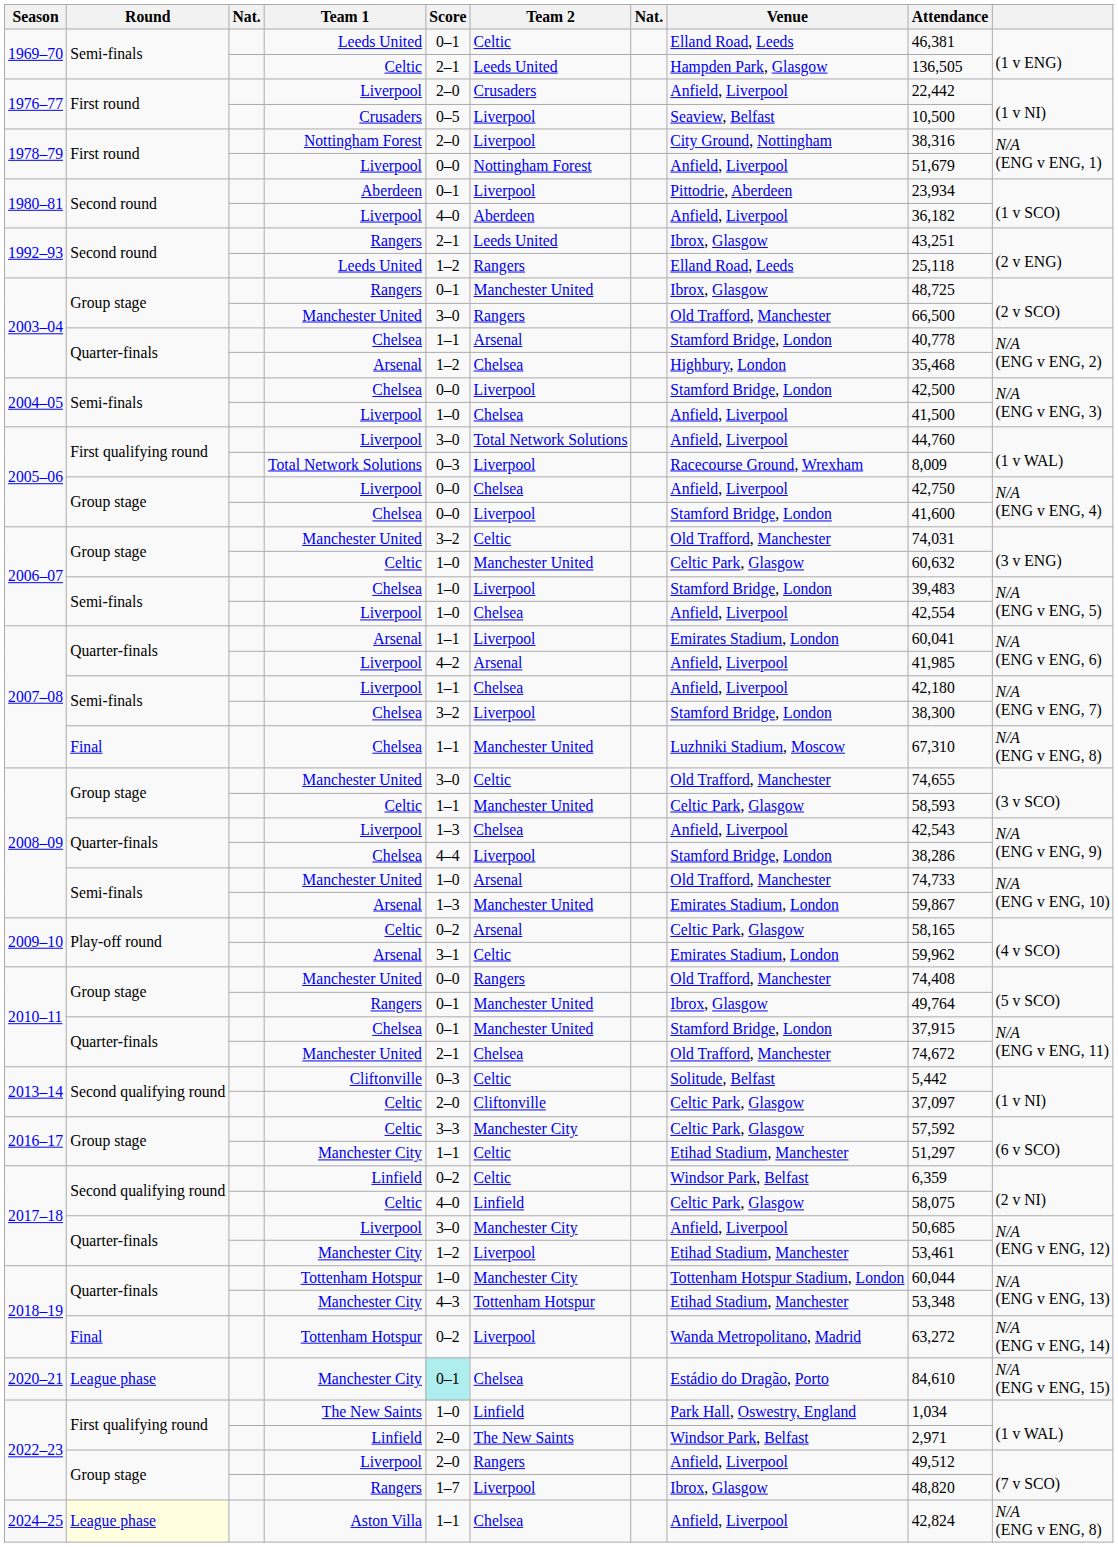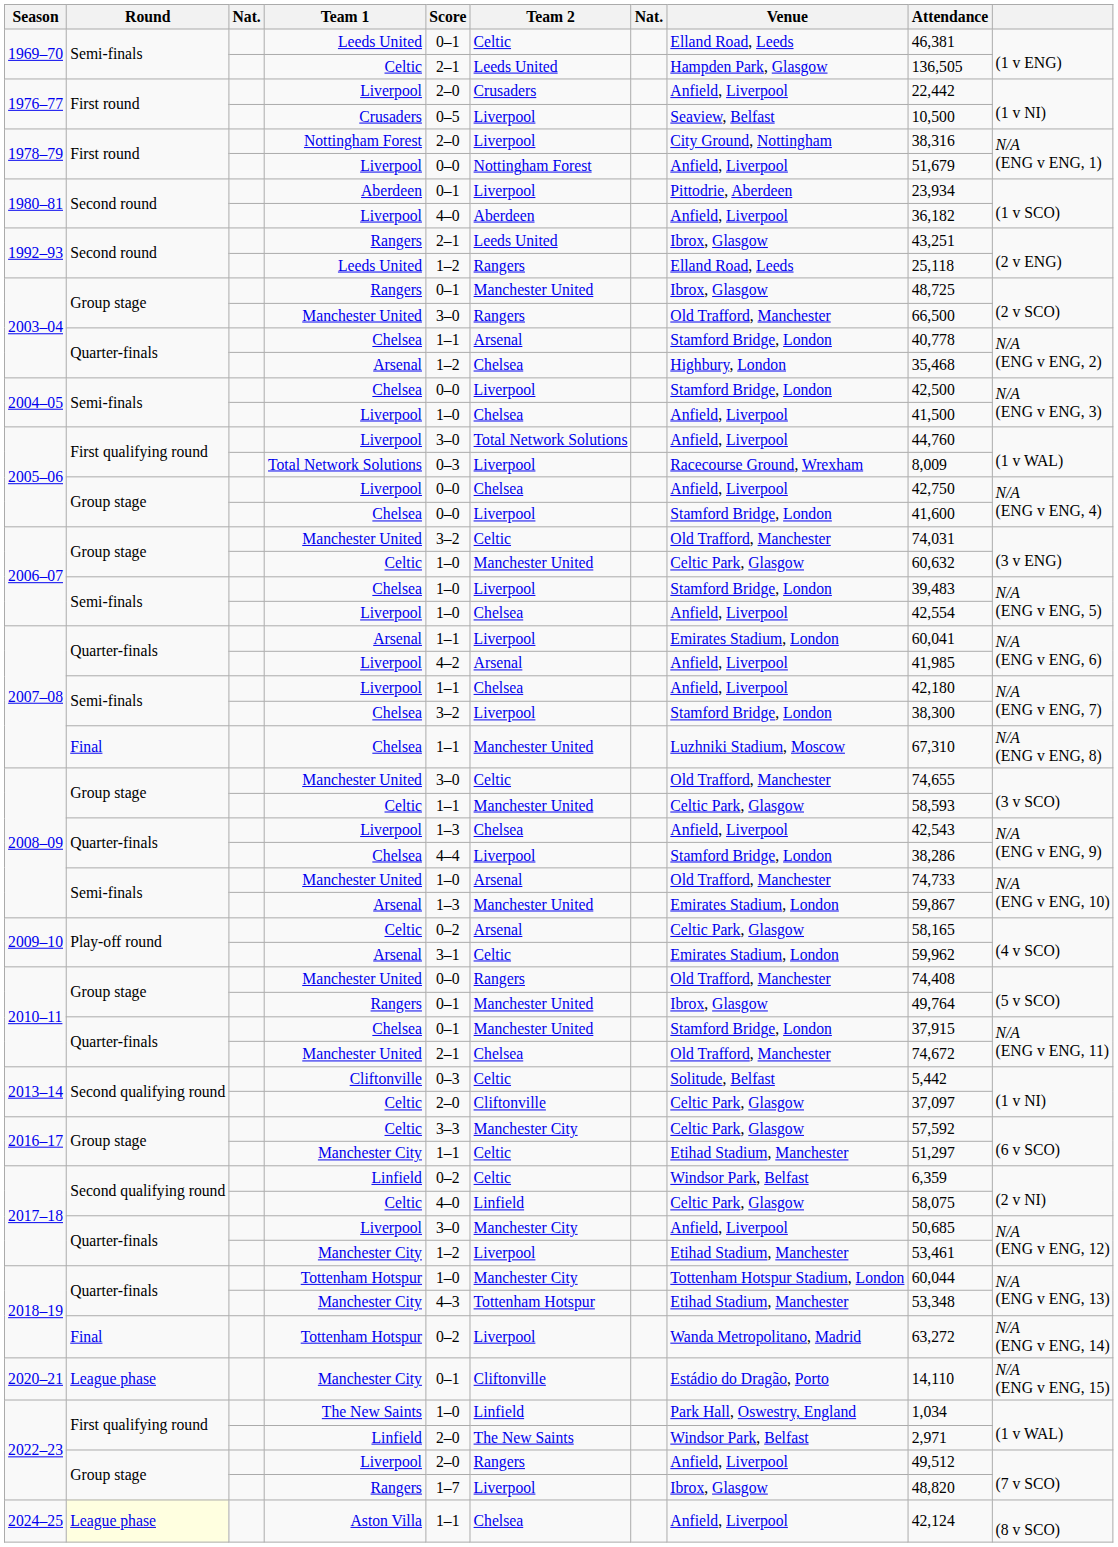(448, 1379) paleturquoise background -> (448, 1379) no background
(498, 1379) Chelsea -> (510, 1379) Cliftonville
(933, 1379) 84,610 -> (933, 1379) 14,110
(933, 1520) 42,824 -> (933, 1520) 42,124
(1049, 1520) N/A (ENG v ENG, 8) -> (1028, 1529) (8 v SCO)
